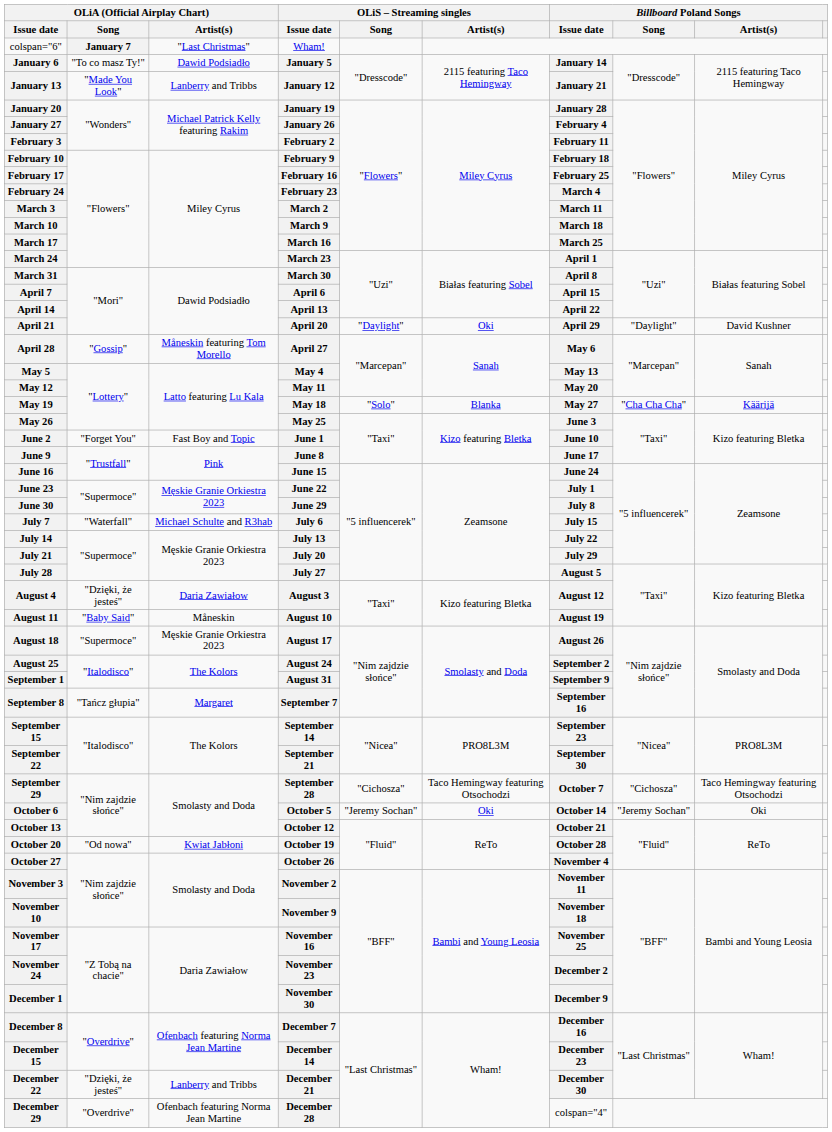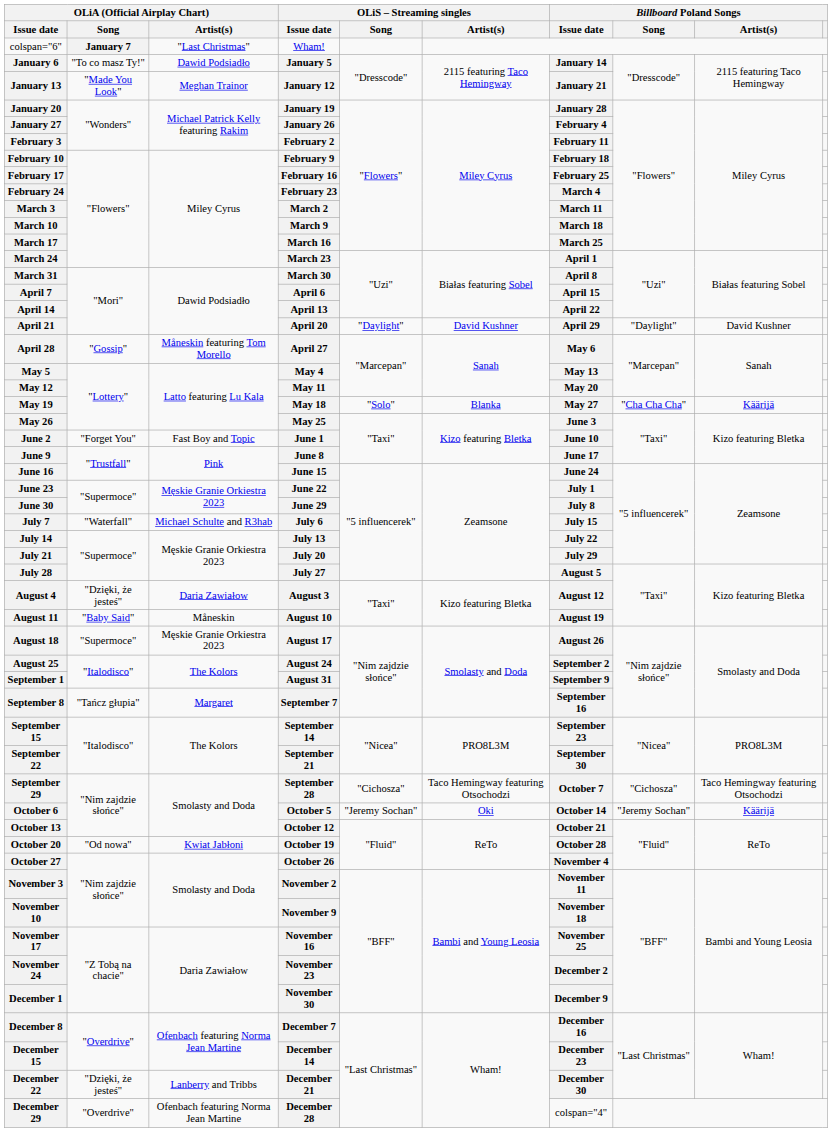(214, 85) Lanberry and Tribbs -> (214, 85) Meghan Trainor
(486, 326) Oki -> (486, 326) David Kushner
(759, 811) Oki -> (759, 811) Käärijä
